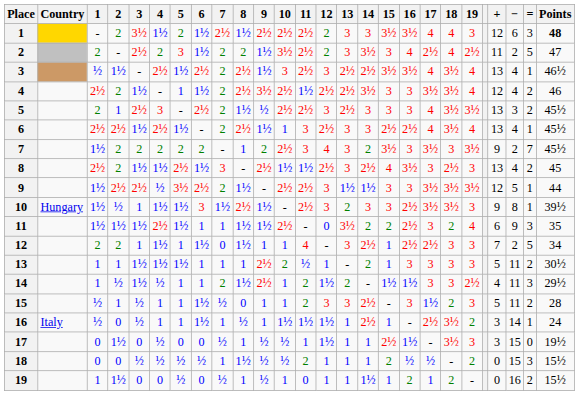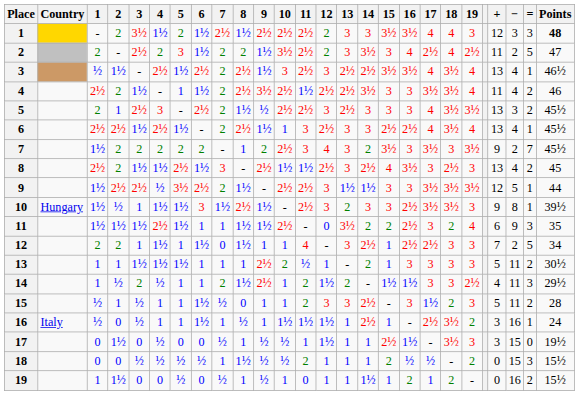(515, 33) 6 -> (515, 33) 3
(497, 91) 12 -> (497, 91) 11
(139, 284) 1½ -> (139, 284) 2
(515, 322) 14 -> (515, 322) 16
